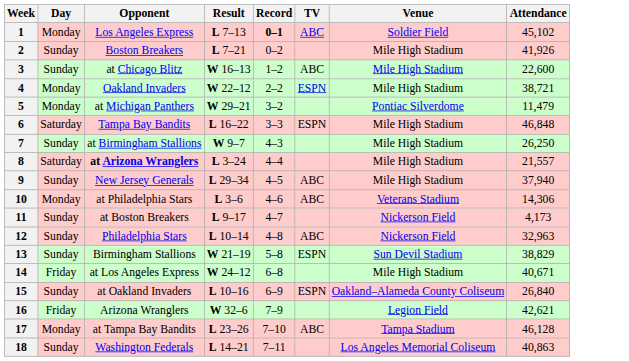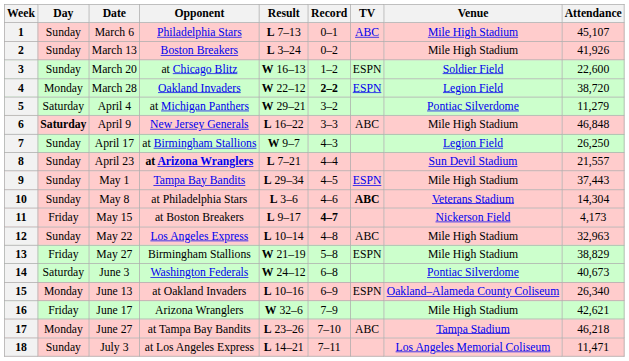+ column: (114, 13)
(61, 32) Monday -> (63, 32) Sunday
(144, 32) Los Angeles Express -> (199, 32) Philadelphia Stars
(274, 32) bold -> (329, 32) normal
(418, 32) Soldier Field -> (473, 32) Mile High Stadium
(538, 32) 45,102 -> (593, 32) 45,107
(229, 50) L 7–21 -> (284, 50) L 3–24
(312, 69) ABC -> (367, 69) ESPN
(418, 69) Mile High Stadium -> (473, 69) Soldier Field
(274, 87) normal -> (329, 87) bold
(418, 87) Mile High Stadium -> (473, 87) Legion Field
(538, 87) 38,721 -> (593, 87) 38,720
(61, 106) Monday -> (63, 106) Saturday
(538, 106) 11,479 -> (593, 106) 11,279
(61, 124) normal -> (63, 124) bold
(144, 124) Tampa Bay Bandits -> (199, 124) New Jersey Generals
(312, 124) ESPN -> (367, 124) ABC
(418, 143) Mile High Stadium -> (473, 143) Legion Field
(61, 161) Saturday -> (63, 161) Sunday
(229, 161) L 3–24 -> (284, 161) L 7–21
(418, 161) Mile High Stadium -> (473, 161) Sun Devil Stadium
(144, 180) New Jersey Generals -> (199, 180) Tampa Bay Bandits
(312, 180) ABC -> (367, 180) ESPN
(538, 180) 37,940 -> (593, 180) 37,443
(61, 198) Monday -> (63, 198) Sunday
(312, 198) normal -> (367, 198) bold
(538, 198) 14,306 -> (593, 198) 14,304
(61, 217) Sunday -> (63, 217) Friday
(274, 217) normal -> (329, 217) bold
(144, 236) Philadelphia Stars -> (199, 236) Los Angeles Express
(418, 236) Nickerson Field -> (473, 236) Mile High Stadium
(61, 254) Sunday -> (63, 254) Friday
(418, 254) Sun Devil Stadium -> (473, 254) Mile High Stadium
(61, 273) Friday -> (63, 273) Saturday
(144, 273) at Los Angeles Express -> (199, 273) Washington Federals
(418, 273) Mile High Stadium -> (473, 273) Pontiac Silverdome
(538, 273) 40,671 -> (593, 273) 40,673
(61, 291) Sunday -> (63, 291) Monday
(538, 291) 26,840 -> (593, 291) 26,340
(418, 310) Legion Field -> (473, 310) Mile High Stadium
(538, 328) 46,128 -> (593, 328) 46,218
(144, 347) Washington Federals -> (199, 347) at Los Angeles Express
(538, 347) 40,863 -> (593, 347) 11,471
